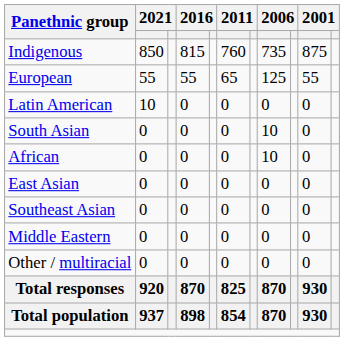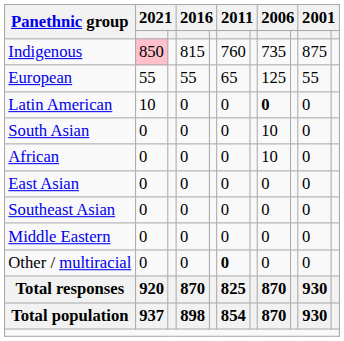(151, 51) no background -> (151, 51) pink background
(265, 104) normal -> (265, 104) bold
(225, 262) normal -> (225, 262) bold
